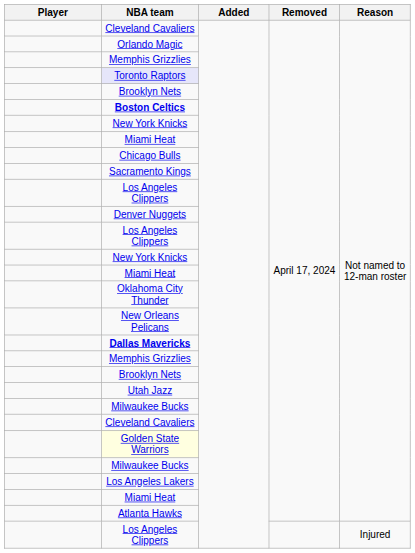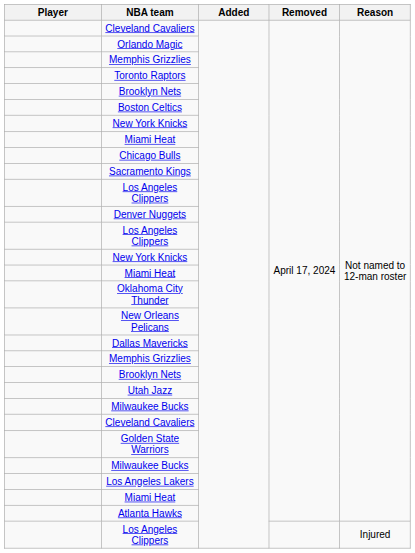(150, 76) lavender background -> (150, 76) no background
(150, 108) bold -> (150, 108) normal
(150, 343) bold -> (150, 343) normal
(150, 444) lightyellow background -> (150, 444) no background
